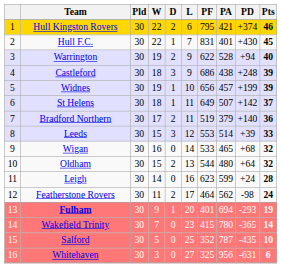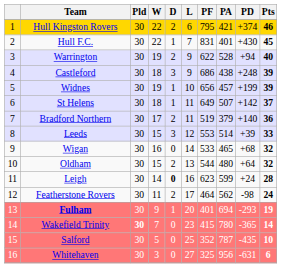(173, 179) normal -> (173, 179) bold
(139, 225) normal -> (139, 225) bold
